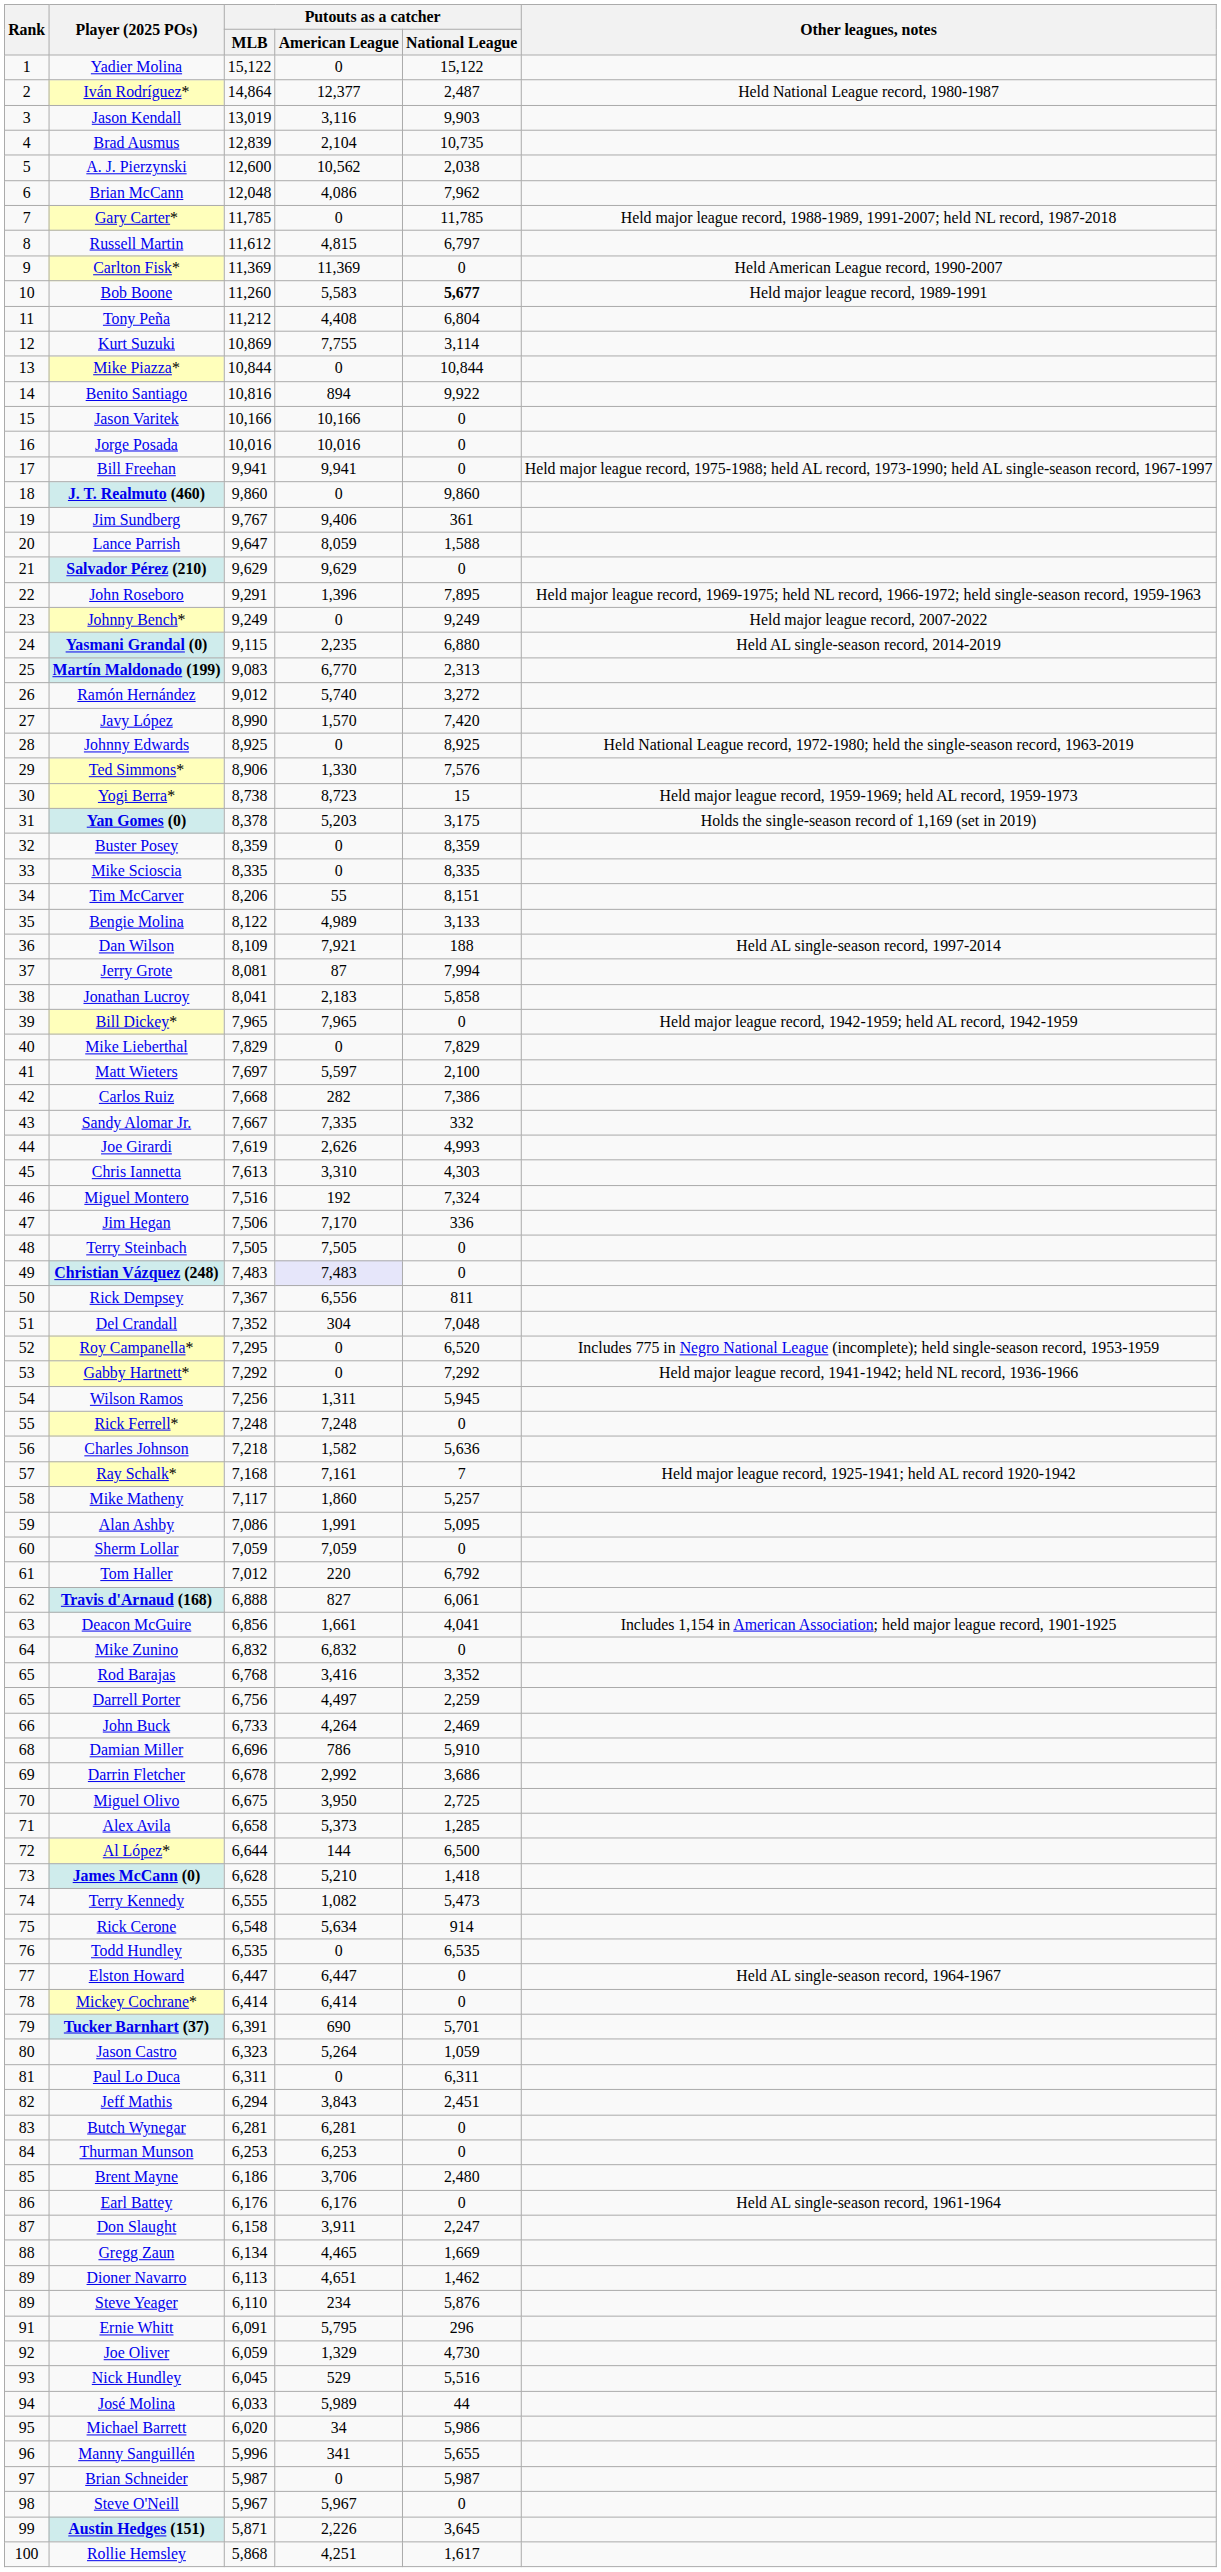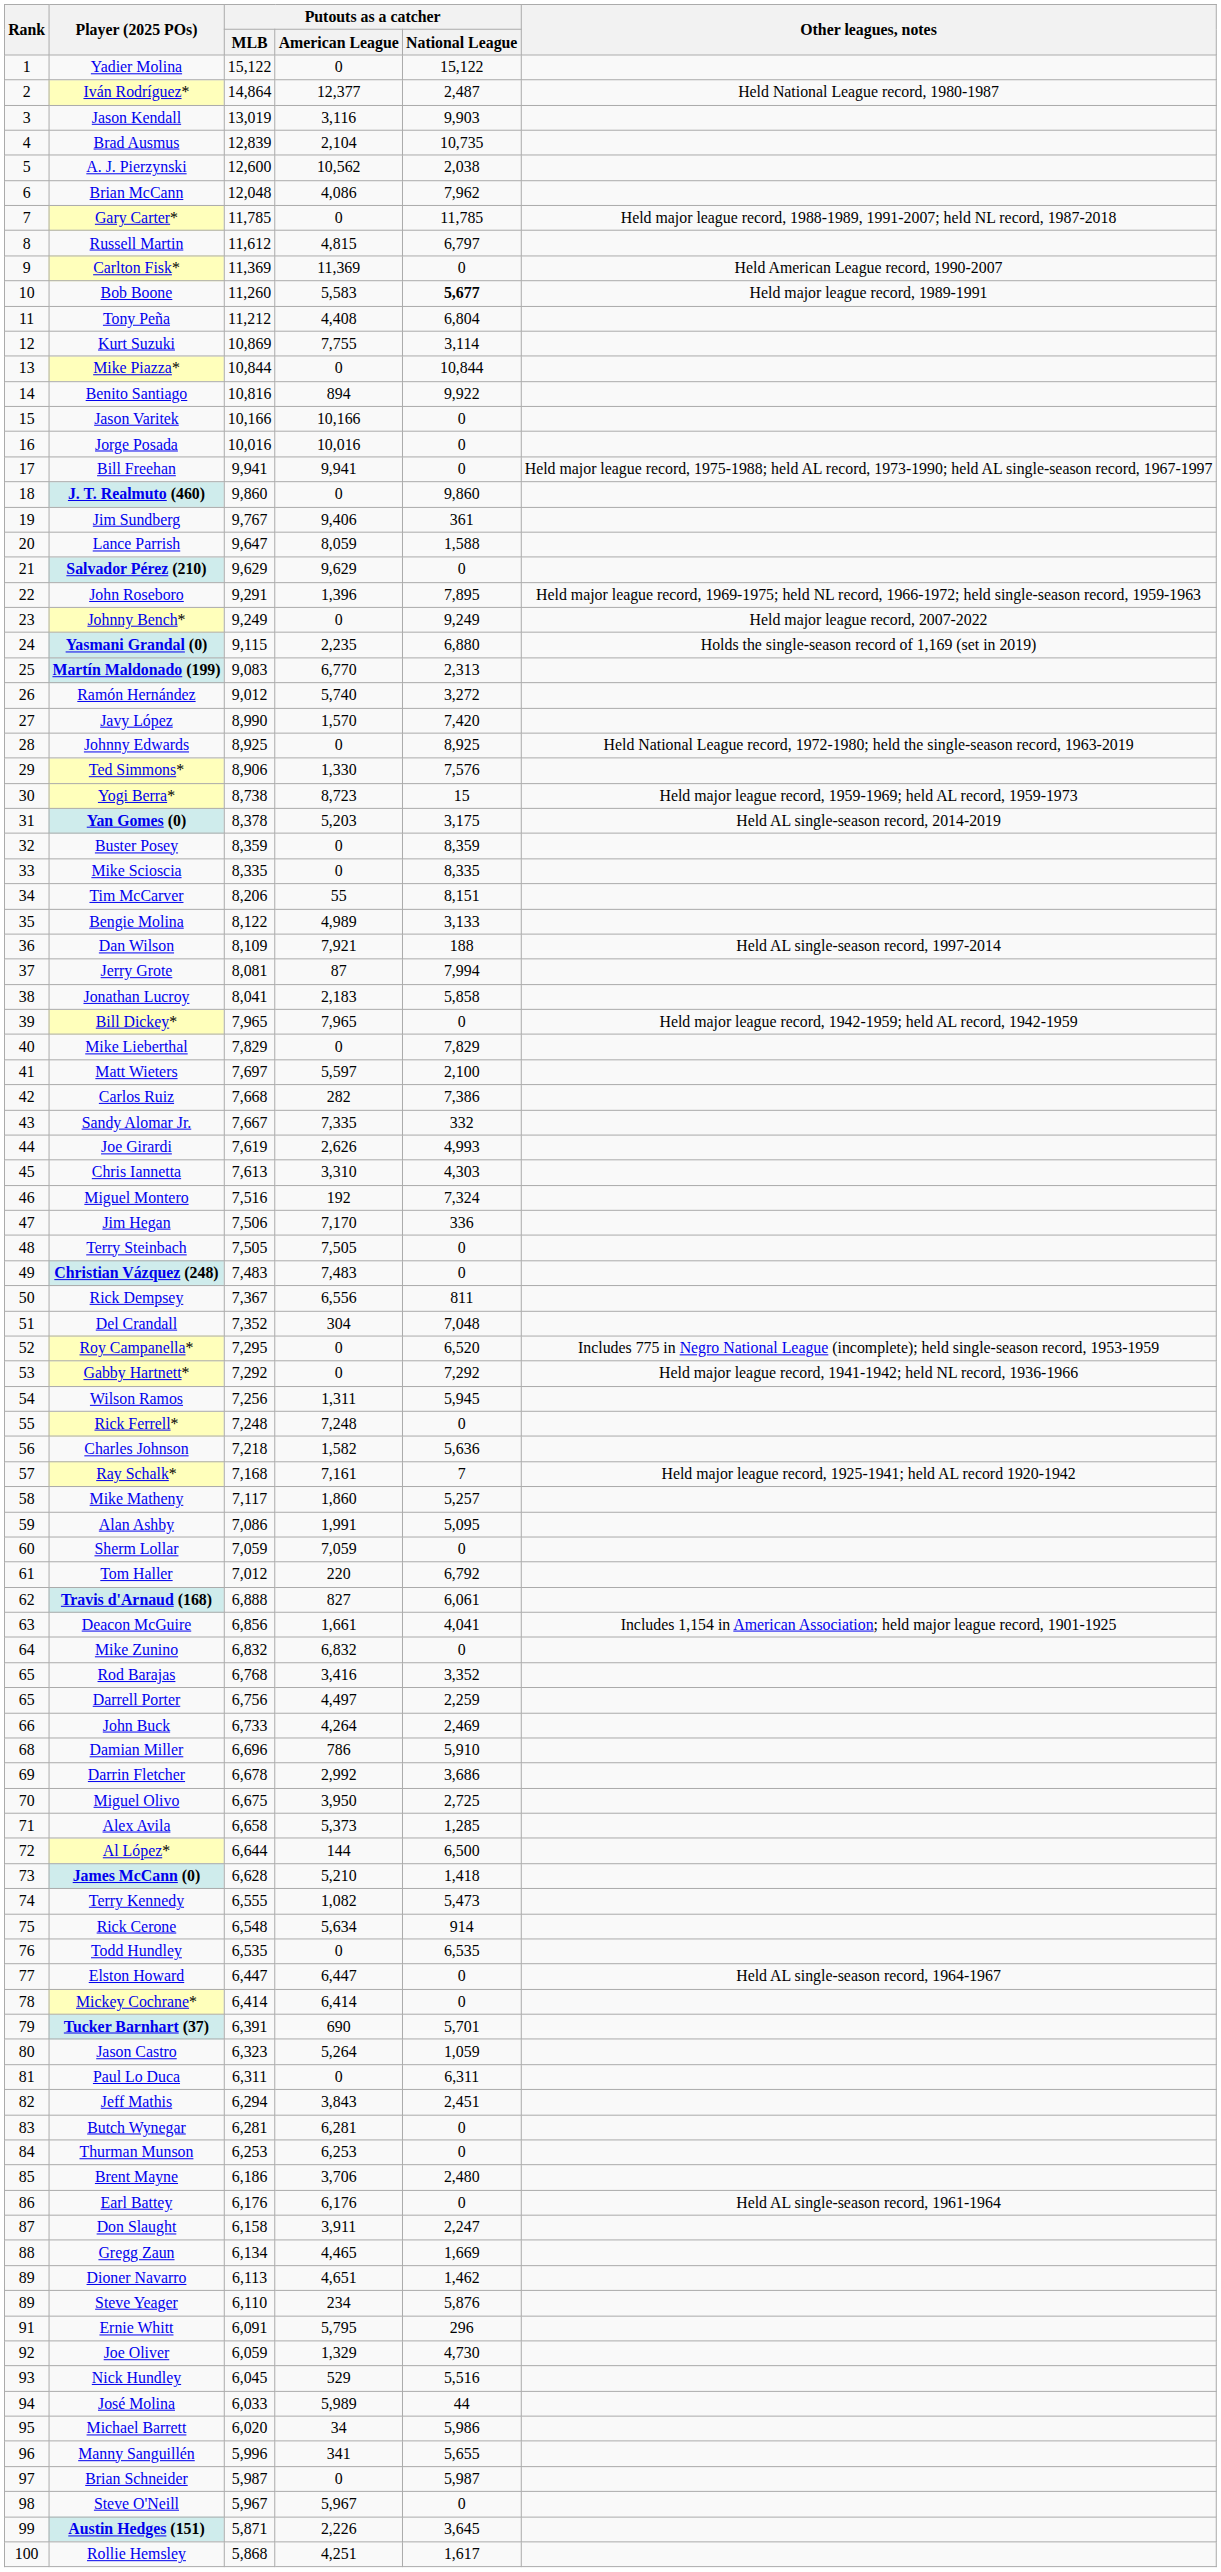(869, 645) Held AL single-season record, 2014-2019 -> (869, 645) Holds the single-season record of 1,169 (set in 2019)
(869, 820) Holds the single-season record of 1,169 (set in 2019) -> (869, 820) Held AL single-season record, 2014-2019
(339, 1273) lavender background -> (339, 1273) no background
